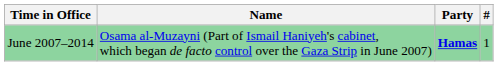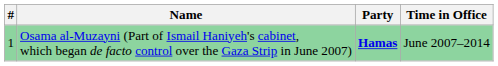columns swapped: (487, 14) <-> (51, 14)
